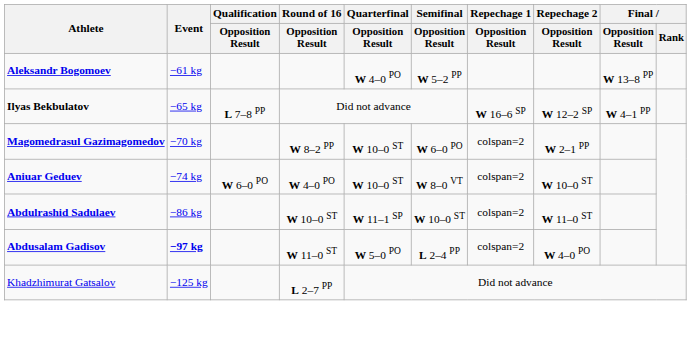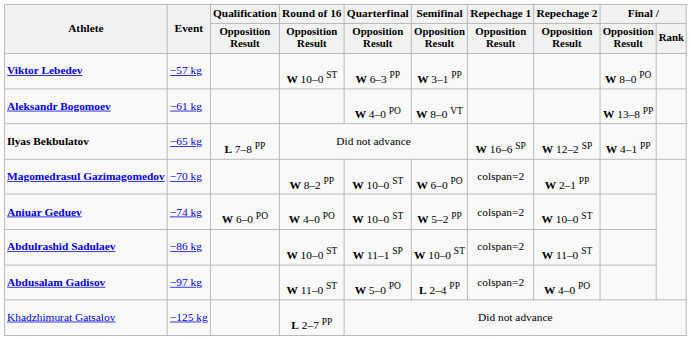+ row: (45, 71)
(439, 78) W 5–2 PP -> (439, 113) W 8–0 VT
(439, 183) W 8–0 VT -> (439, 219) W 5–2 PP
(186, 247) bold -> (186, 282) normal
